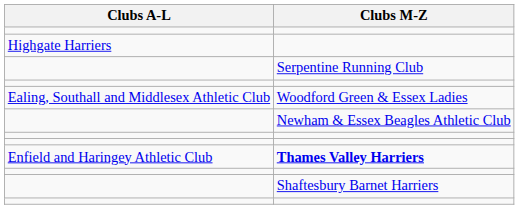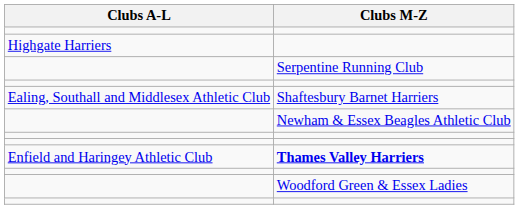(372, 97) Woodford Green & Essex Ladies -> (358, 97) Shaftesbury Barnet Harriers
(358, 186) Shaftesbury Barnet Harriers -> (372, 186) Woodford Green & Essex Ladies
